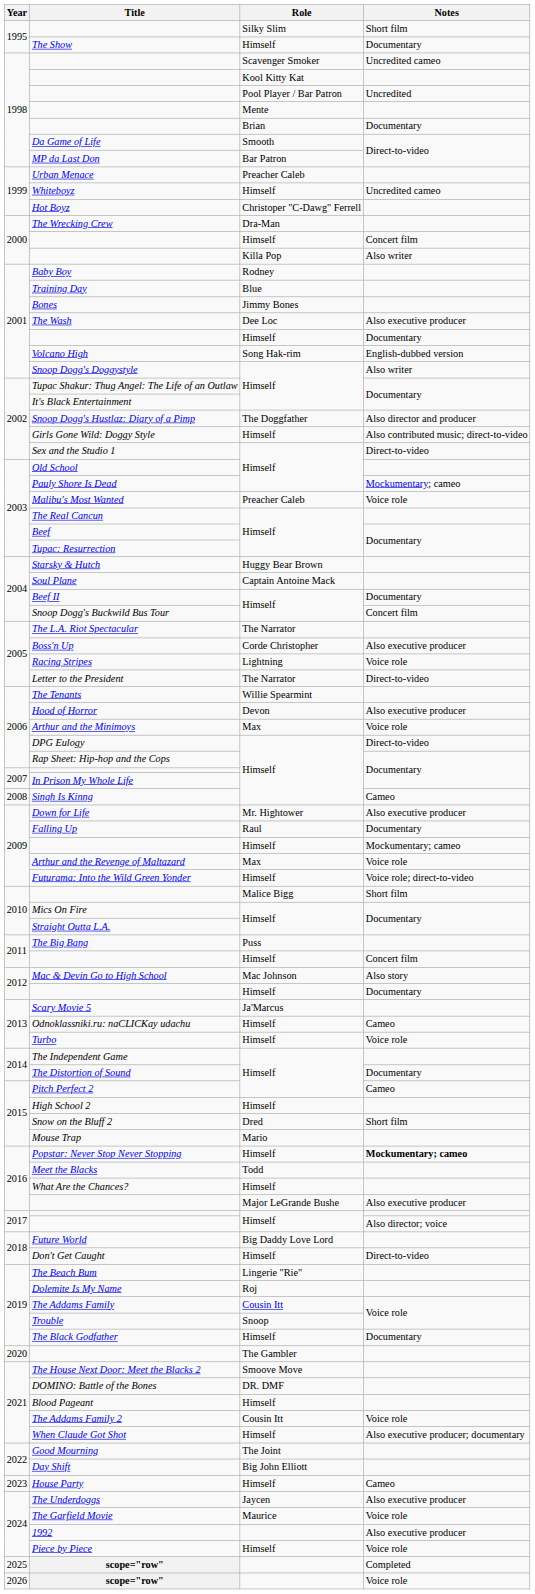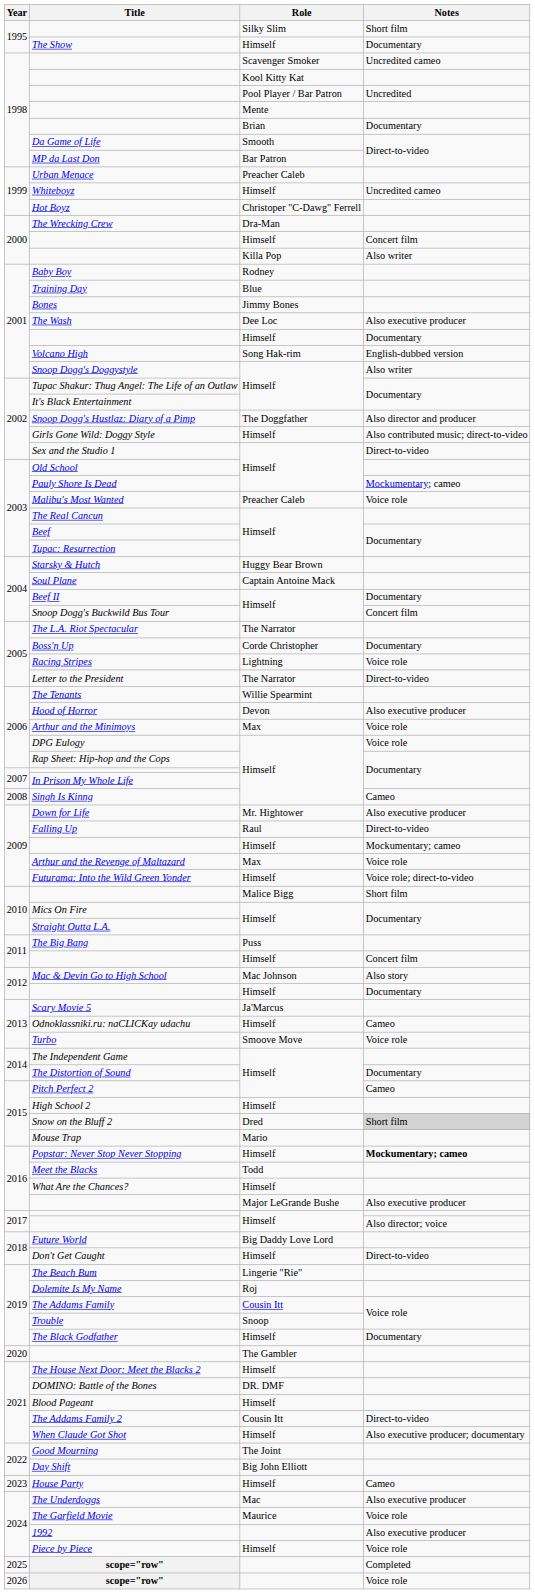(416, 645) Also executive producer -> (394, 645) Documentary
(397, 743) Direct-to-video -> (387, 743) Voice role
(394, 829) Documentary -> (397, 829) Direct-to-video
(259, 1040) Himself -> (272, 1040) Smoove Move
(387, 1121) no background -> (387, 1121) lightgrey background
(272, 1369) Smoove Move -> (259, 1369) Himself
(387, 1418) Voice role -> (397, 1418) Direct-to-video
(256, 1499) Jaycen -> (251, 1499) Mac
